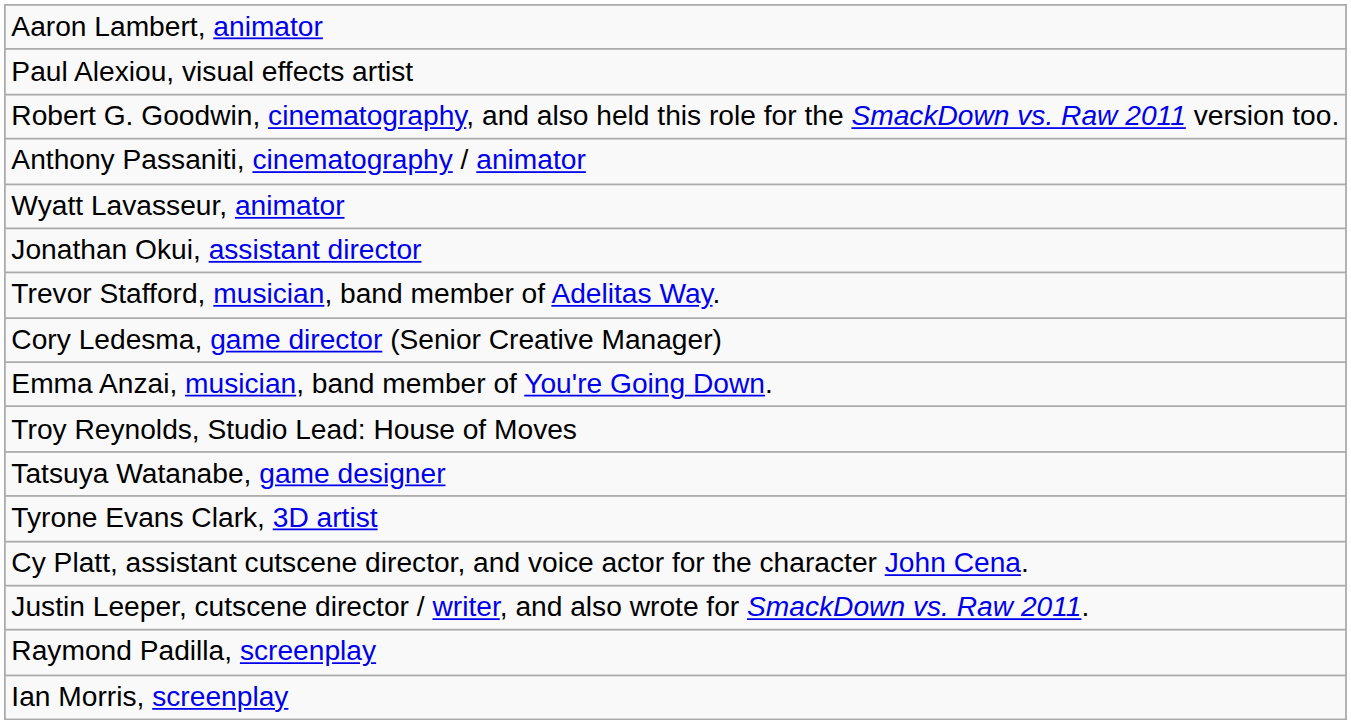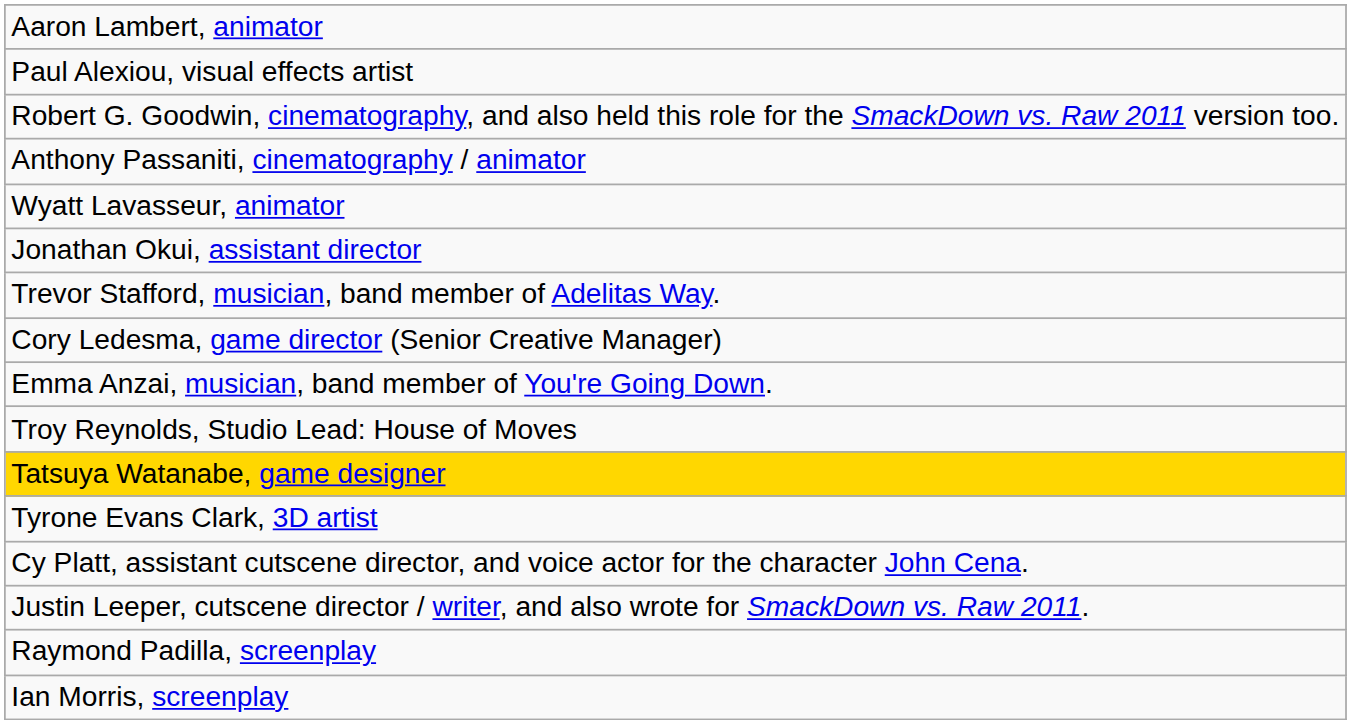(228, 473) no background -> (228, 473) gold background
